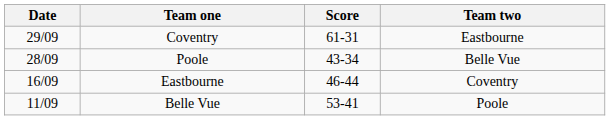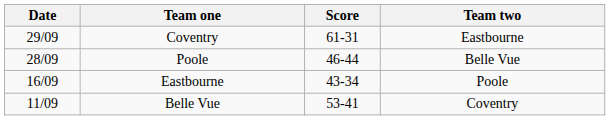(342, 59) 43-34 -> (342, 59) 46-44
(342, 81) 46-44 -> (342, 81) 43-34
(492, 81) Coventry -> (492, 81) Poole
(492, 103) Poole -> (492, 103) Coventry
